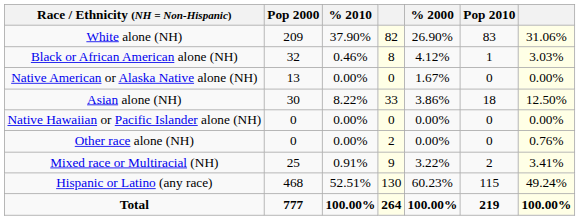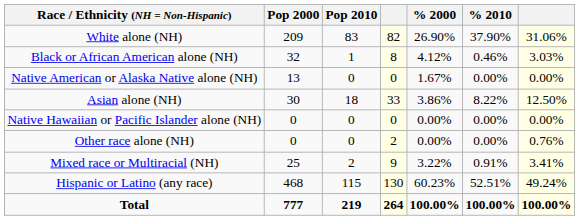columns swapped: (489, 15) <-> (350, 15)
